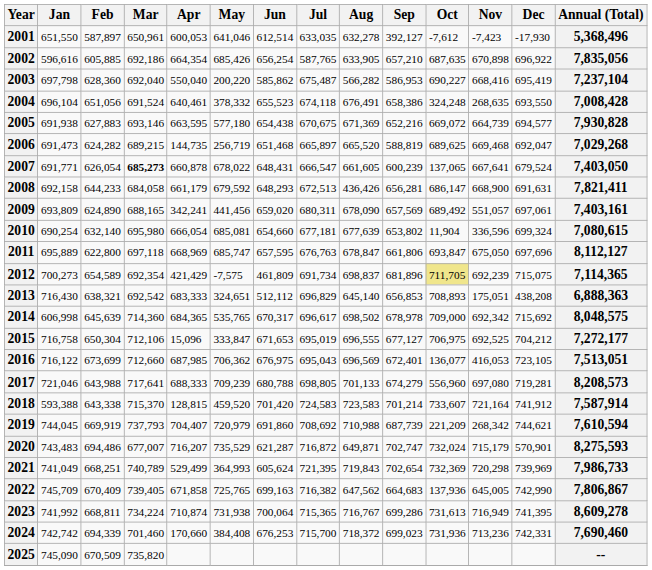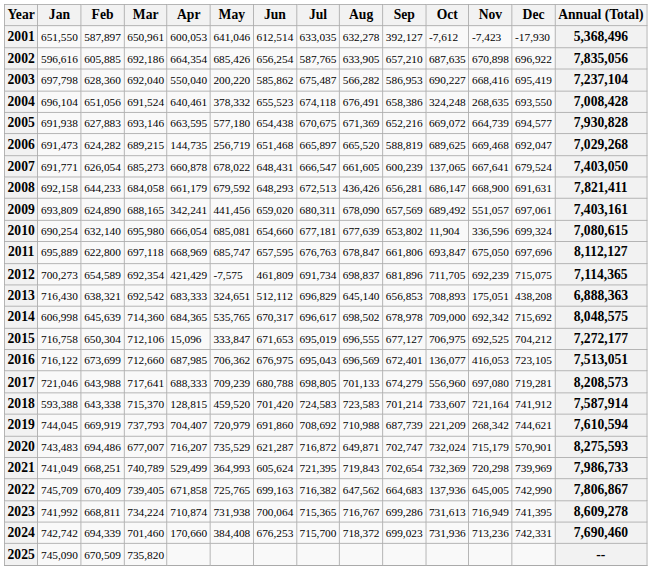(146, 166) bold -> (146, 167) normal
(447, 274) khaki background -> (447, 274) no background
